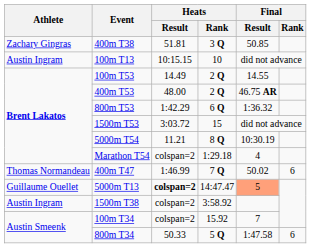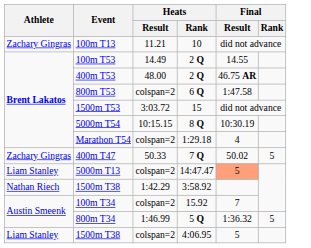- row: (114, 44)
(35, 60) Austin Ingram -> (39, 44) Zachary Gingras
(175, 60) 10:15.15 -> (155, 44) 11.21
(175, 108) 1:42.29 -> (155, 92) colspan=2
(258, 108) 1:36.32 -> (237, 92) 1:47.58
(175, 140) 11.21 -> (155, 124) 10:15.15
(48, 171) Thomas Normandeau -> (39, 156) Zachary Gingras
(175, 171) 1:46.99 -> (155, 156) 50.33
(292, 171) 6 -> (272, 156) 5
(42, 187) Guillaume Ouellet -> (32, 171) Liam Stanley
(175, 187) bold -> (155, 171) normal
(35, 203) Austin Ingram -> (33, 187) Nathan Riech
(175, 203) colspan=2 -> (155, 187) 1:42.29
(175, 235) 50.33 -> (155, 219) 1:46.99
(258, 235) 1:47.58 -> (237, 219) 1:36.32
(292, 235) 6 -> (272, 219) 5
+ row: (98, 235)
